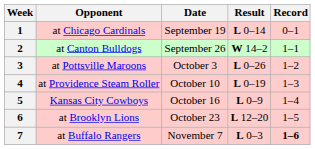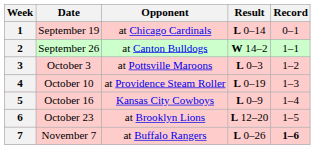columns swapped: (195, 13) <-> (99, 13)
(250, 65) L 0–26 -> (250, 65) L 0–3
(250, 135) L 0–3 -> (250, 135) L 0–26
